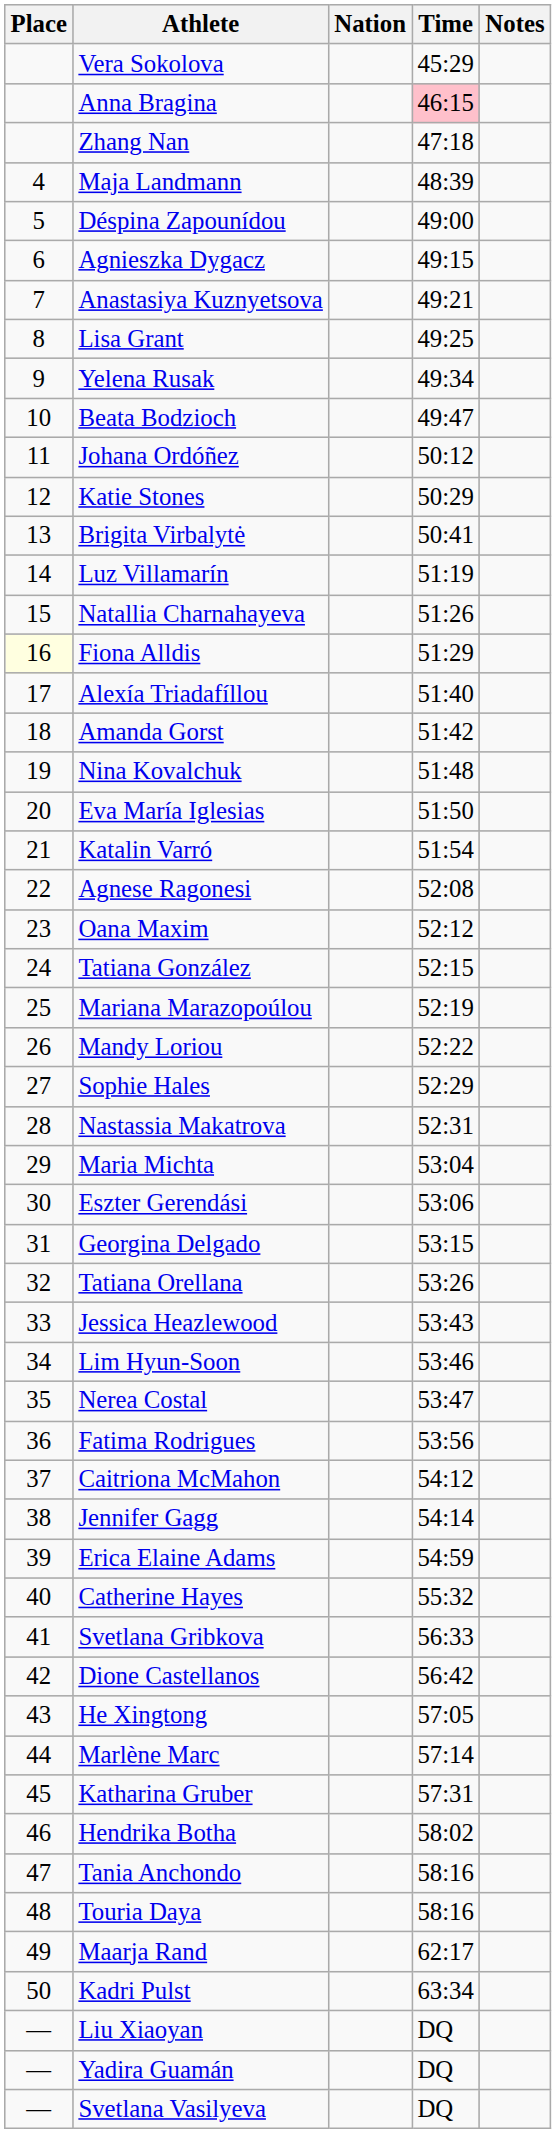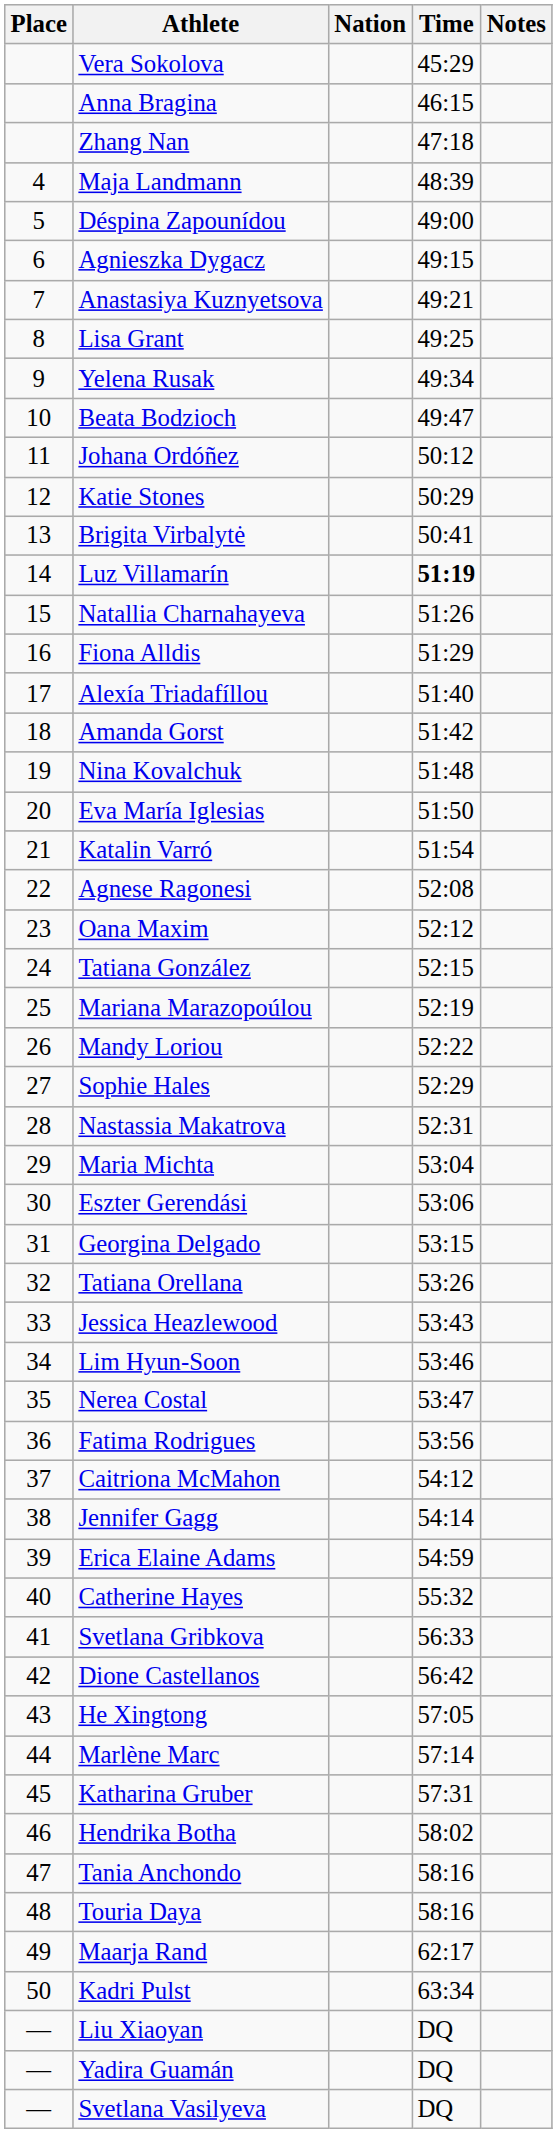(446, 102) pink background -> (446, 102) no background
(446, 574) normal -> (446, 574) bold
(39, 653) lightyellow background -> (39, 653) no background
